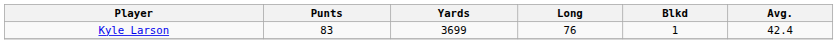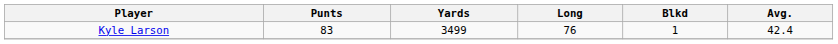(454, 30) 3699 -> (454, 30) 3499
